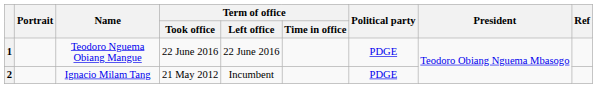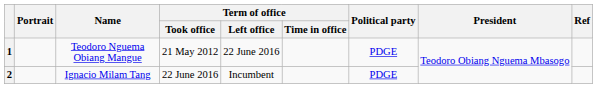(190, 52) 22 June 2016 -> (190, 52) 21 May 2012
(190, 74) 21 May 2012 -> (190, 74) 22 June 2016
